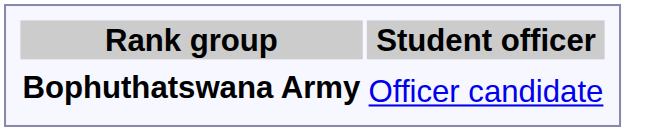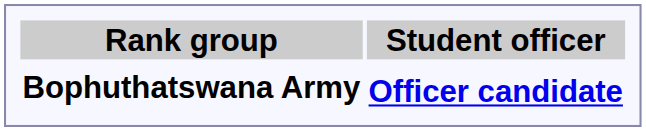(486, 91) normal -> (496, 91) bold
